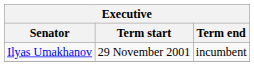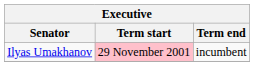(144, 52) no background -> (144, 52) pink background
